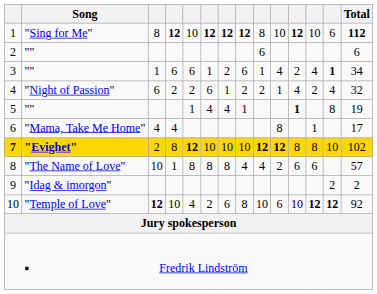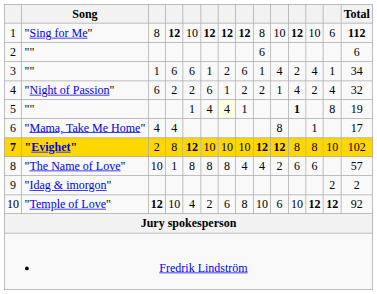(332, 71) bold -> (332, 71) normal
(227, 109) no background -> (227, 109) lightyellow background
